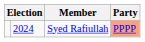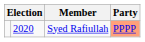(23, 28) 2024 -> (23, 28) 2020
